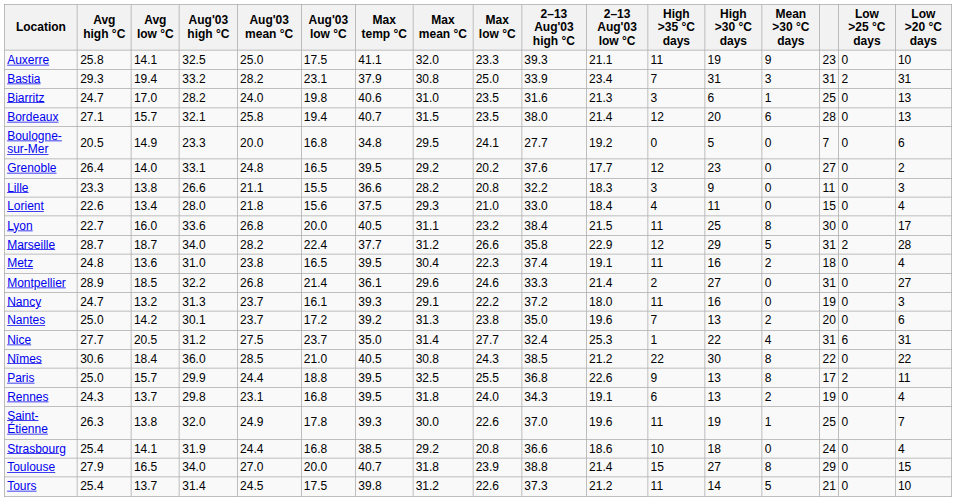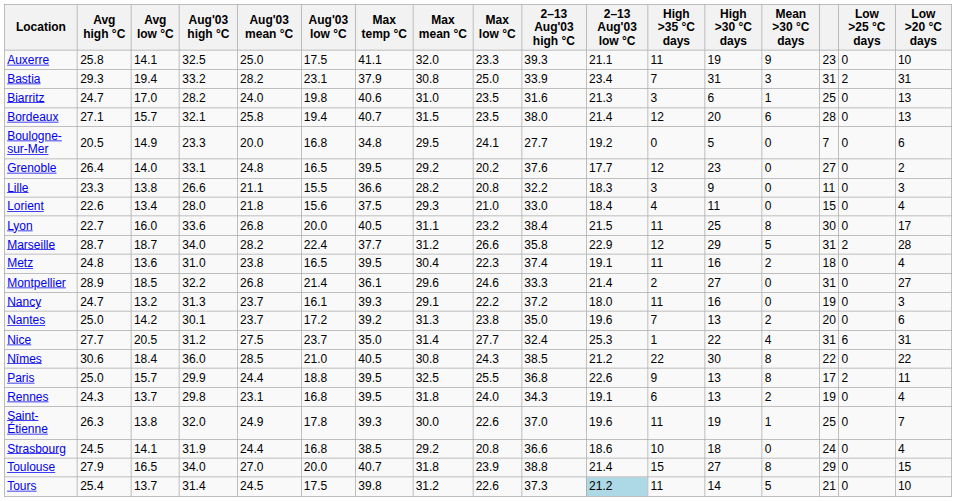(92, 448) 25.4 -> (92, 448) 24.5
(601, 486) no background -> (601, 486) lightblue background
